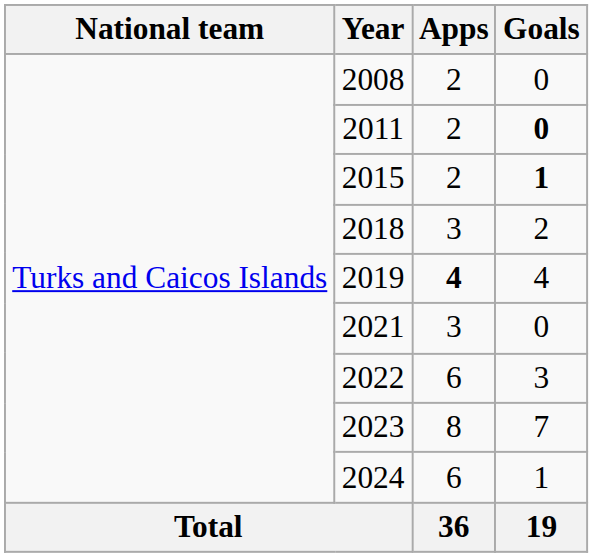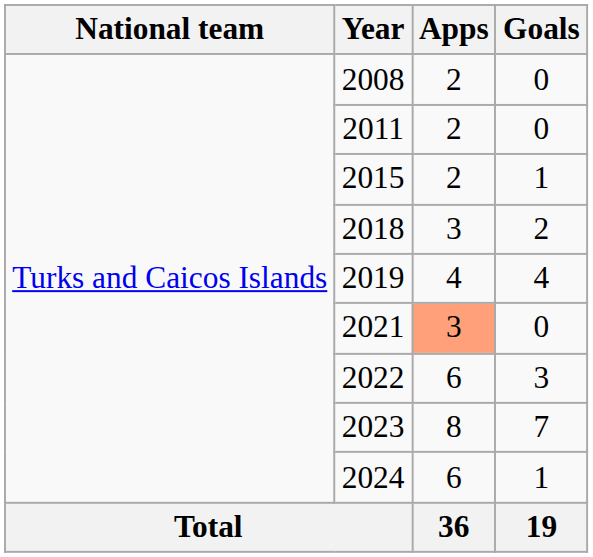(541, 128) bold -> (541, 128) normal
(541, 178) bold -> (541, 178) normal
(454, 278) bold -> (454, 278) normal
(454, 327) no background -> (454, 327) lightsalmon background
